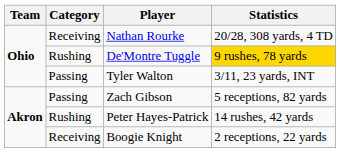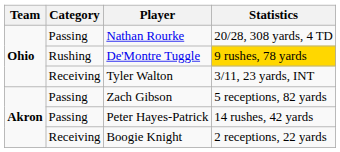(75, 35) Receiving -> (68, 35) Passing
(68, 76) Passing -> (75, 76) Receiving
(70, 116) Rushing -> (68, 116) Passing
